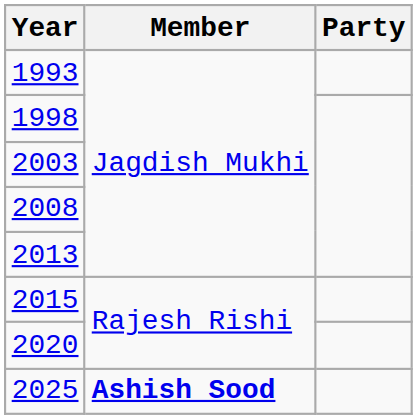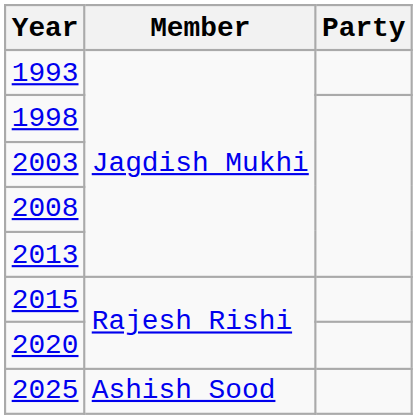(184, 390) bold -> (184, 390) normal
